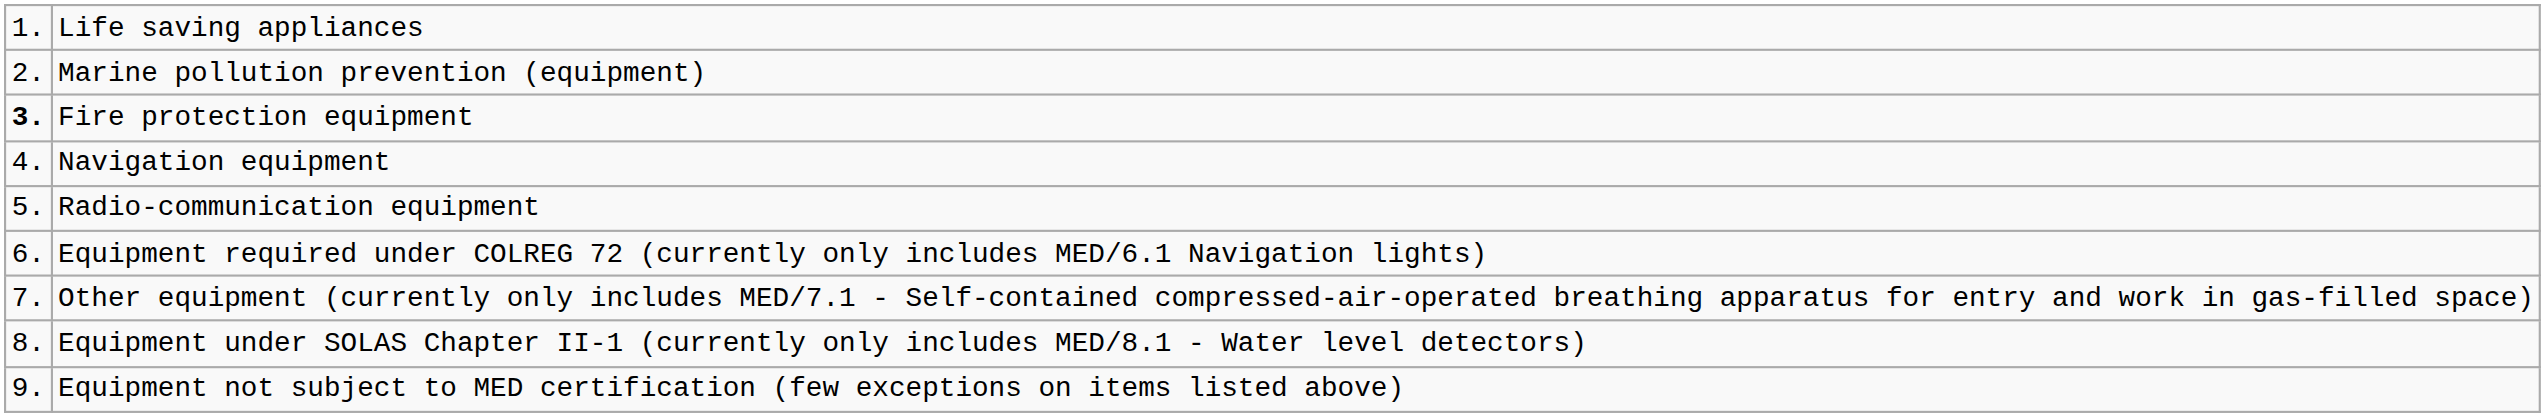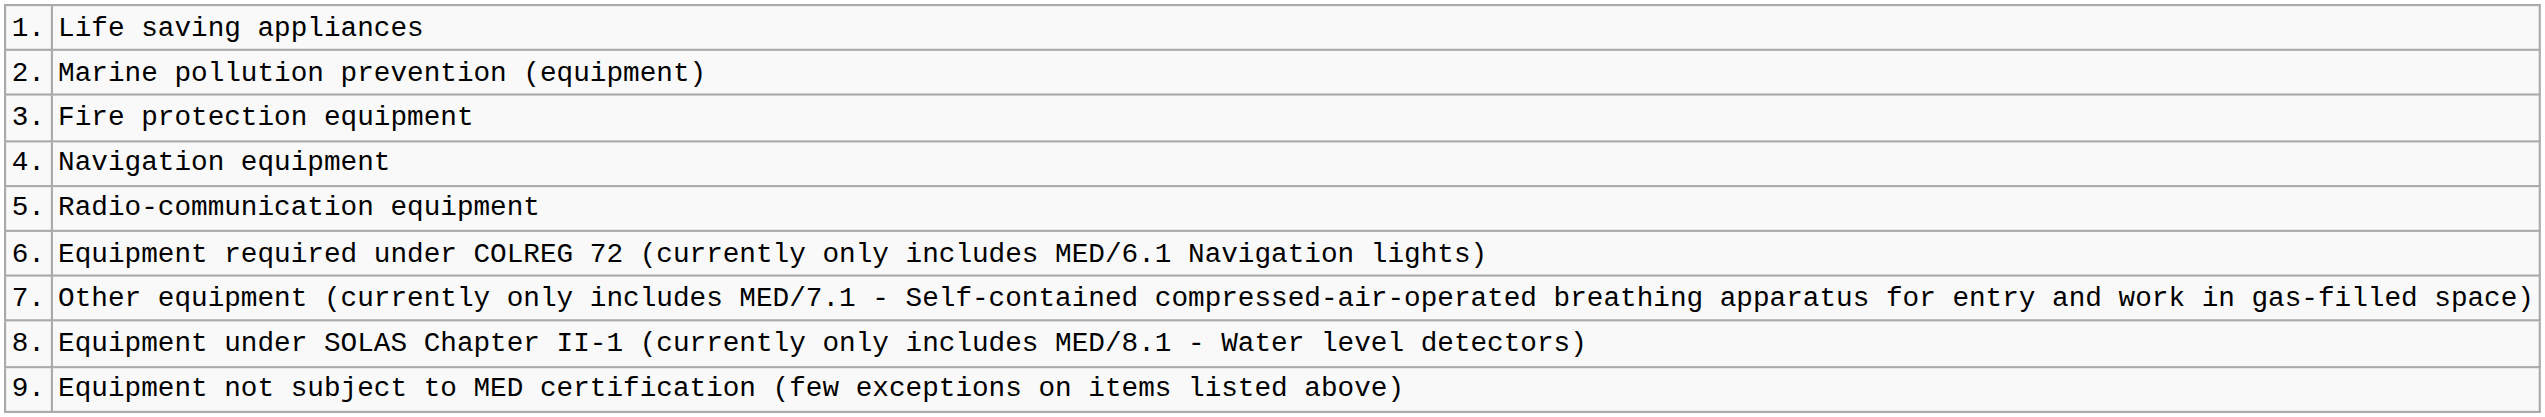(28, 118) bold -> (28, 118) normal
